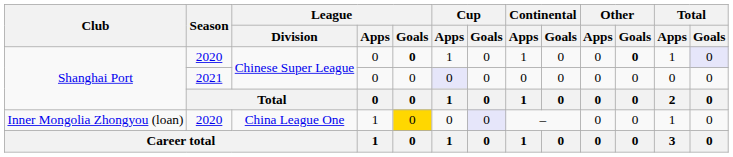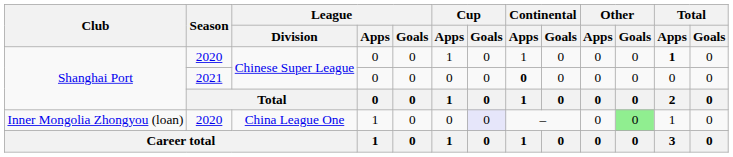(412, 57) bold -> (412, 57) normal
(635, 57) bold -> (635, 57) normal
(672, 57) normal -> (672, 57) bold
(709, 57) lavender background -> (709, 57) no background
(449, 78) lavender background -> (449, 78) no background
(524, 78) normal -> (524, 78) bold
(412, 120) gold background -> (412, 120) no background
(635, 120) no background -> (635, 120) lightgreen background
